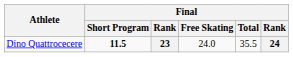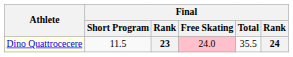(44, 44) no background -> (44, 44) lightyellow background
(118, 44) bold -> (118, 44) normal
(207, 44) no background -> (207, 44) pink background
